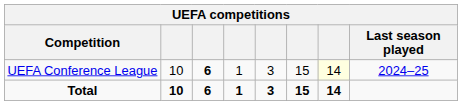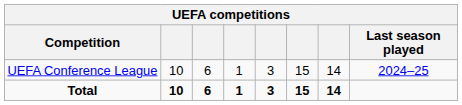(208, 70) bold -> (208, 70) normal
(334, 70) lightyellow background -> (334, 70) no background
